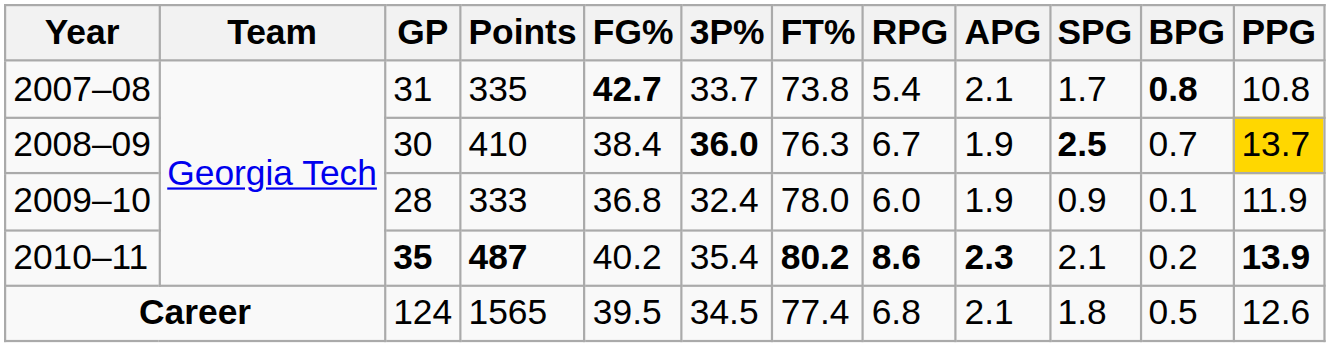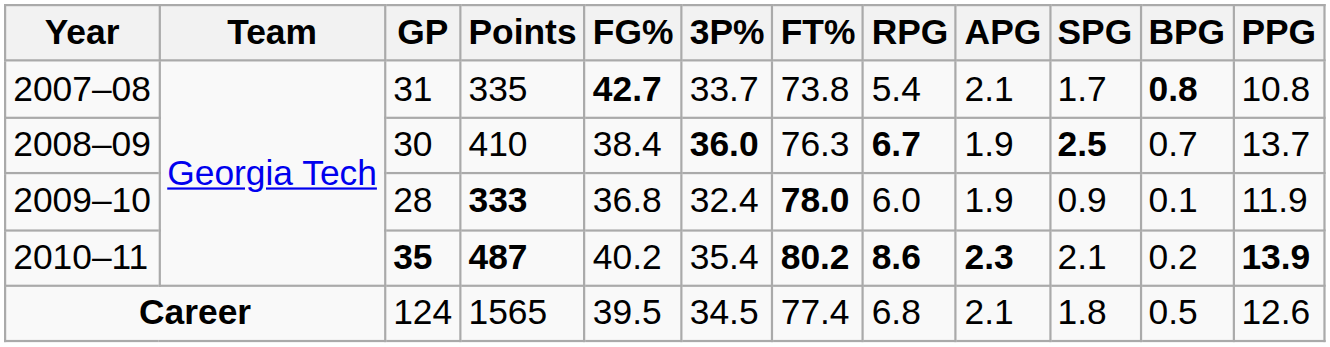(896, 144) normal -> (896, 144) bold
(1276, 144) gold background -> (1276, 144) no background
(498, 200) normal -> (498, 200) bold
(815, 200) normal -> (815, 200) bold
